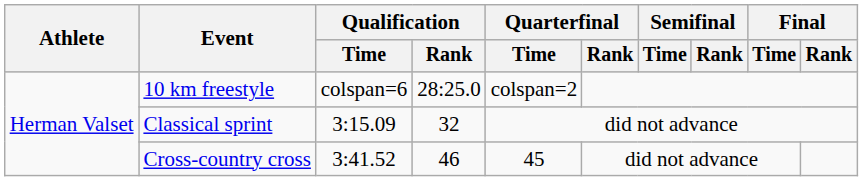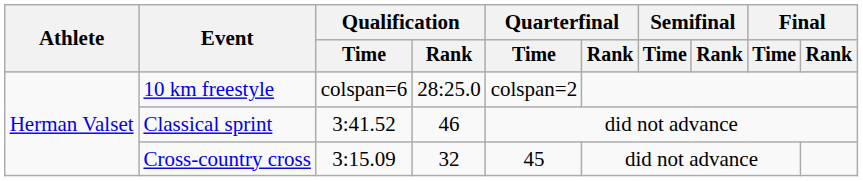(364, 124) 3:15.09 -> (364, 124) 3:41.52
(449, 124) 32 -> (449, 124) 46
(364, 159) 3:41.52 -> (364, 159) 3:15.09
(449, 159) 46 -> (449, 159) 32
